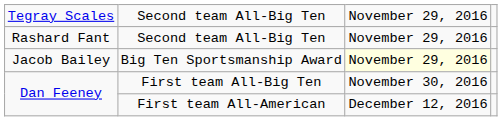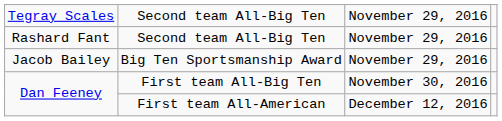(418, 60) lightyellow background -> (418, 60) no background
